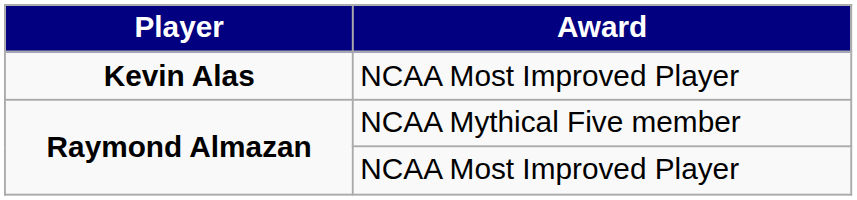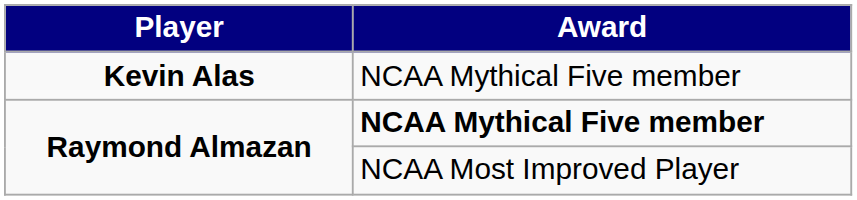(550, 75) NCAA Most Improved Player -> (550, 75) NCAA Mythical Five member
(550, 122) normal -> (562, 122) bold
